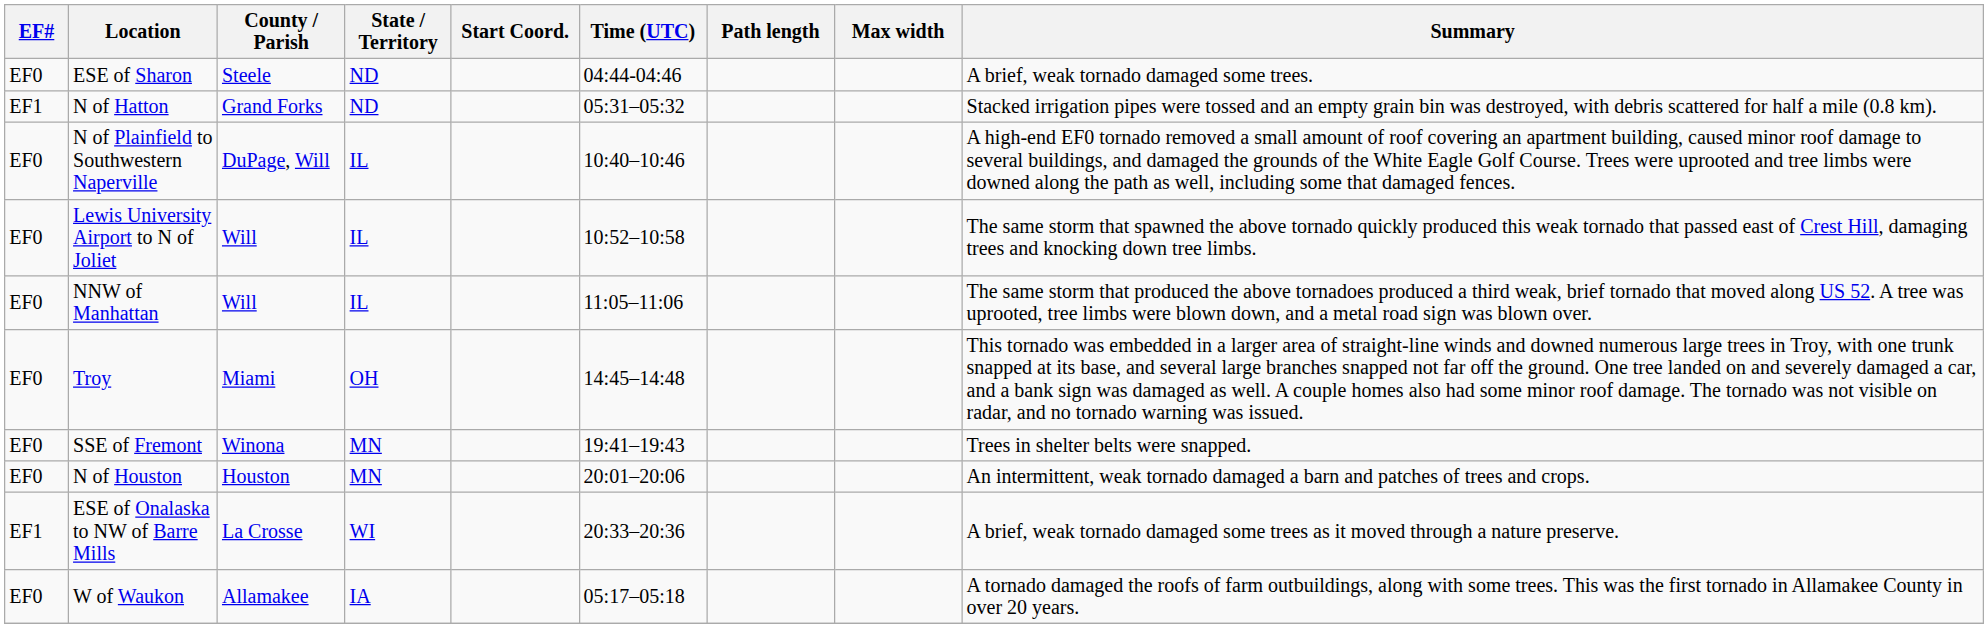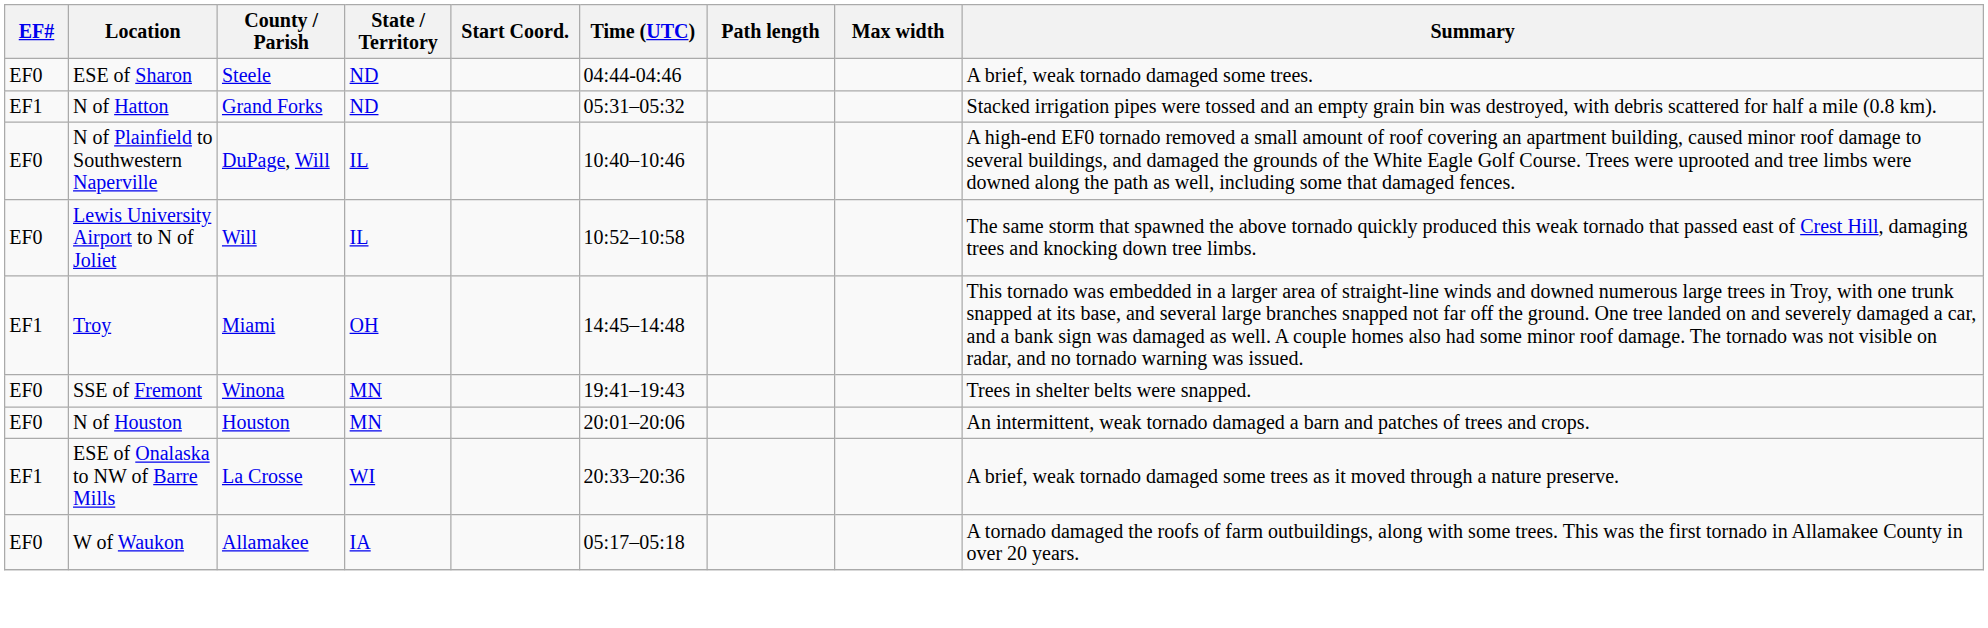- row: (116, 302)
(26, 379) EF0 -> (26, 325) EF1
